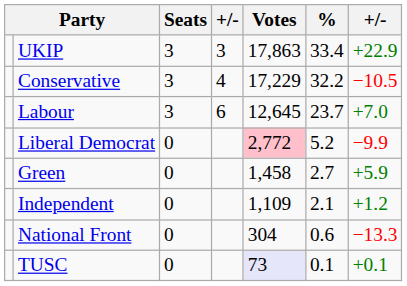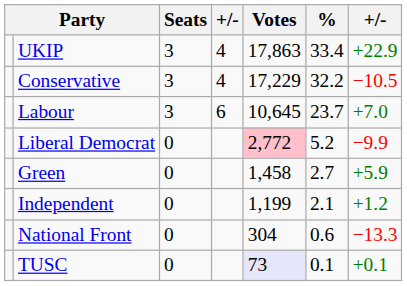(221, 50) 3 -> (221, 50) 4
(274, 111) 12,645 -> (274, 111) 10,645
(270, 204) 1,109 -> (270, 204) 1,199
